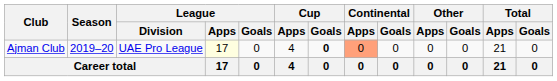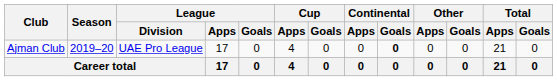(222, 48) lightyellow background -> (222, 48) no background
(326, 48) bold -> (326, 48) normal
(361, 48) lightsalmon background -> (361, 48) no background
(396, 48) normal -> (396, 48) bold
